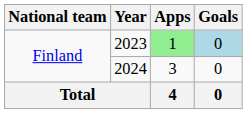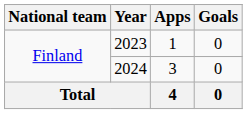(172, 43) lightgreen background -> (172, 43) no background
(218, 43) lightblue background -> (218, 43) no background
